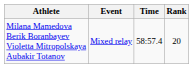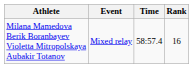(176, 41) 20 -> (176, 41) 16
